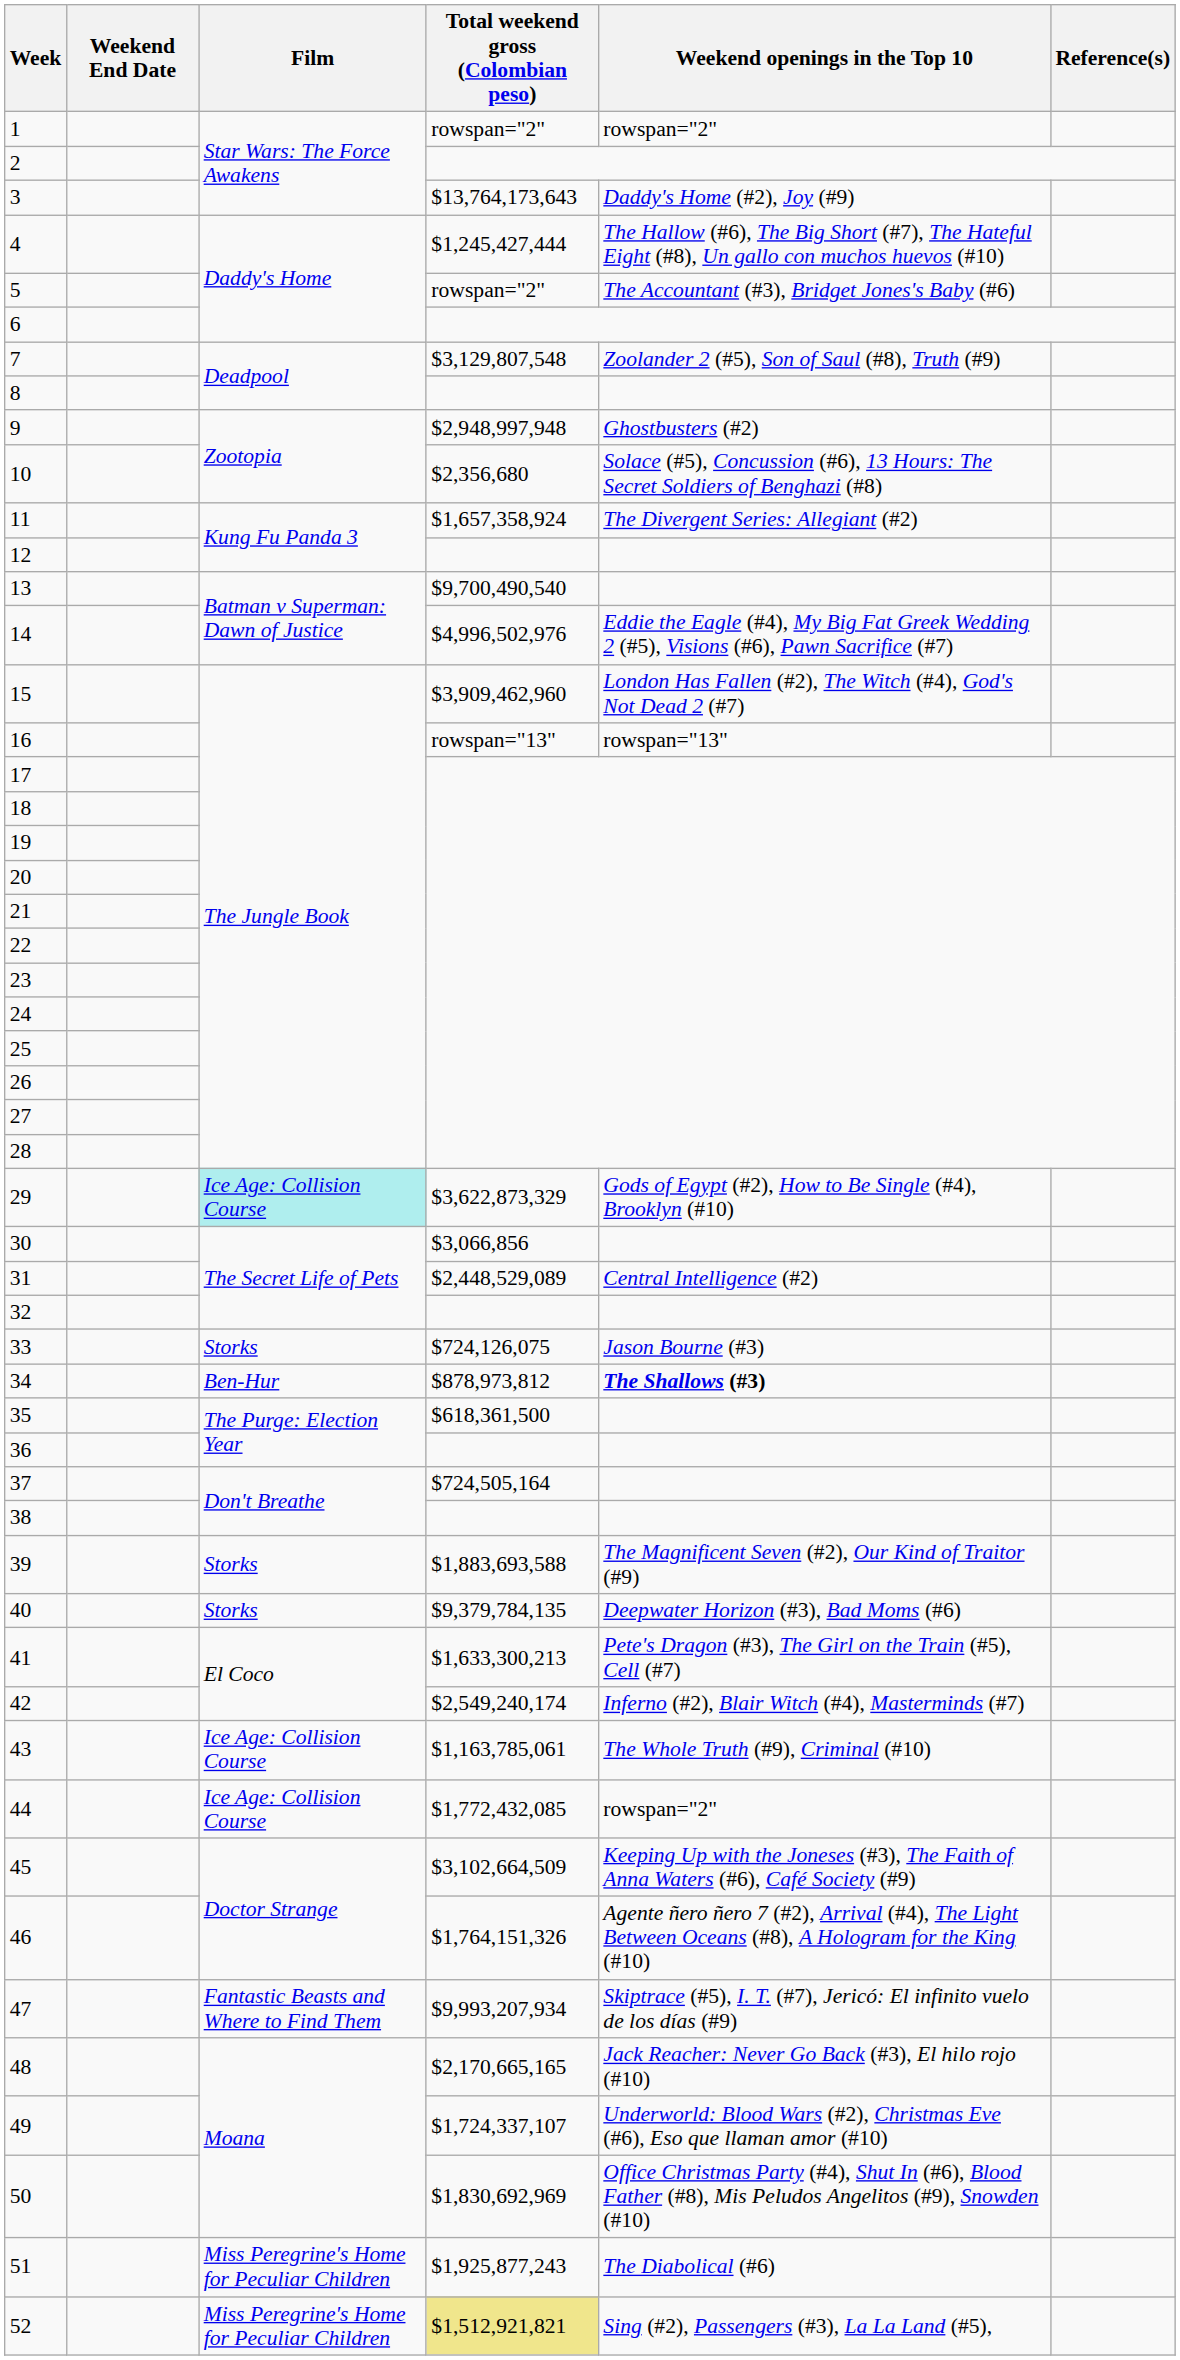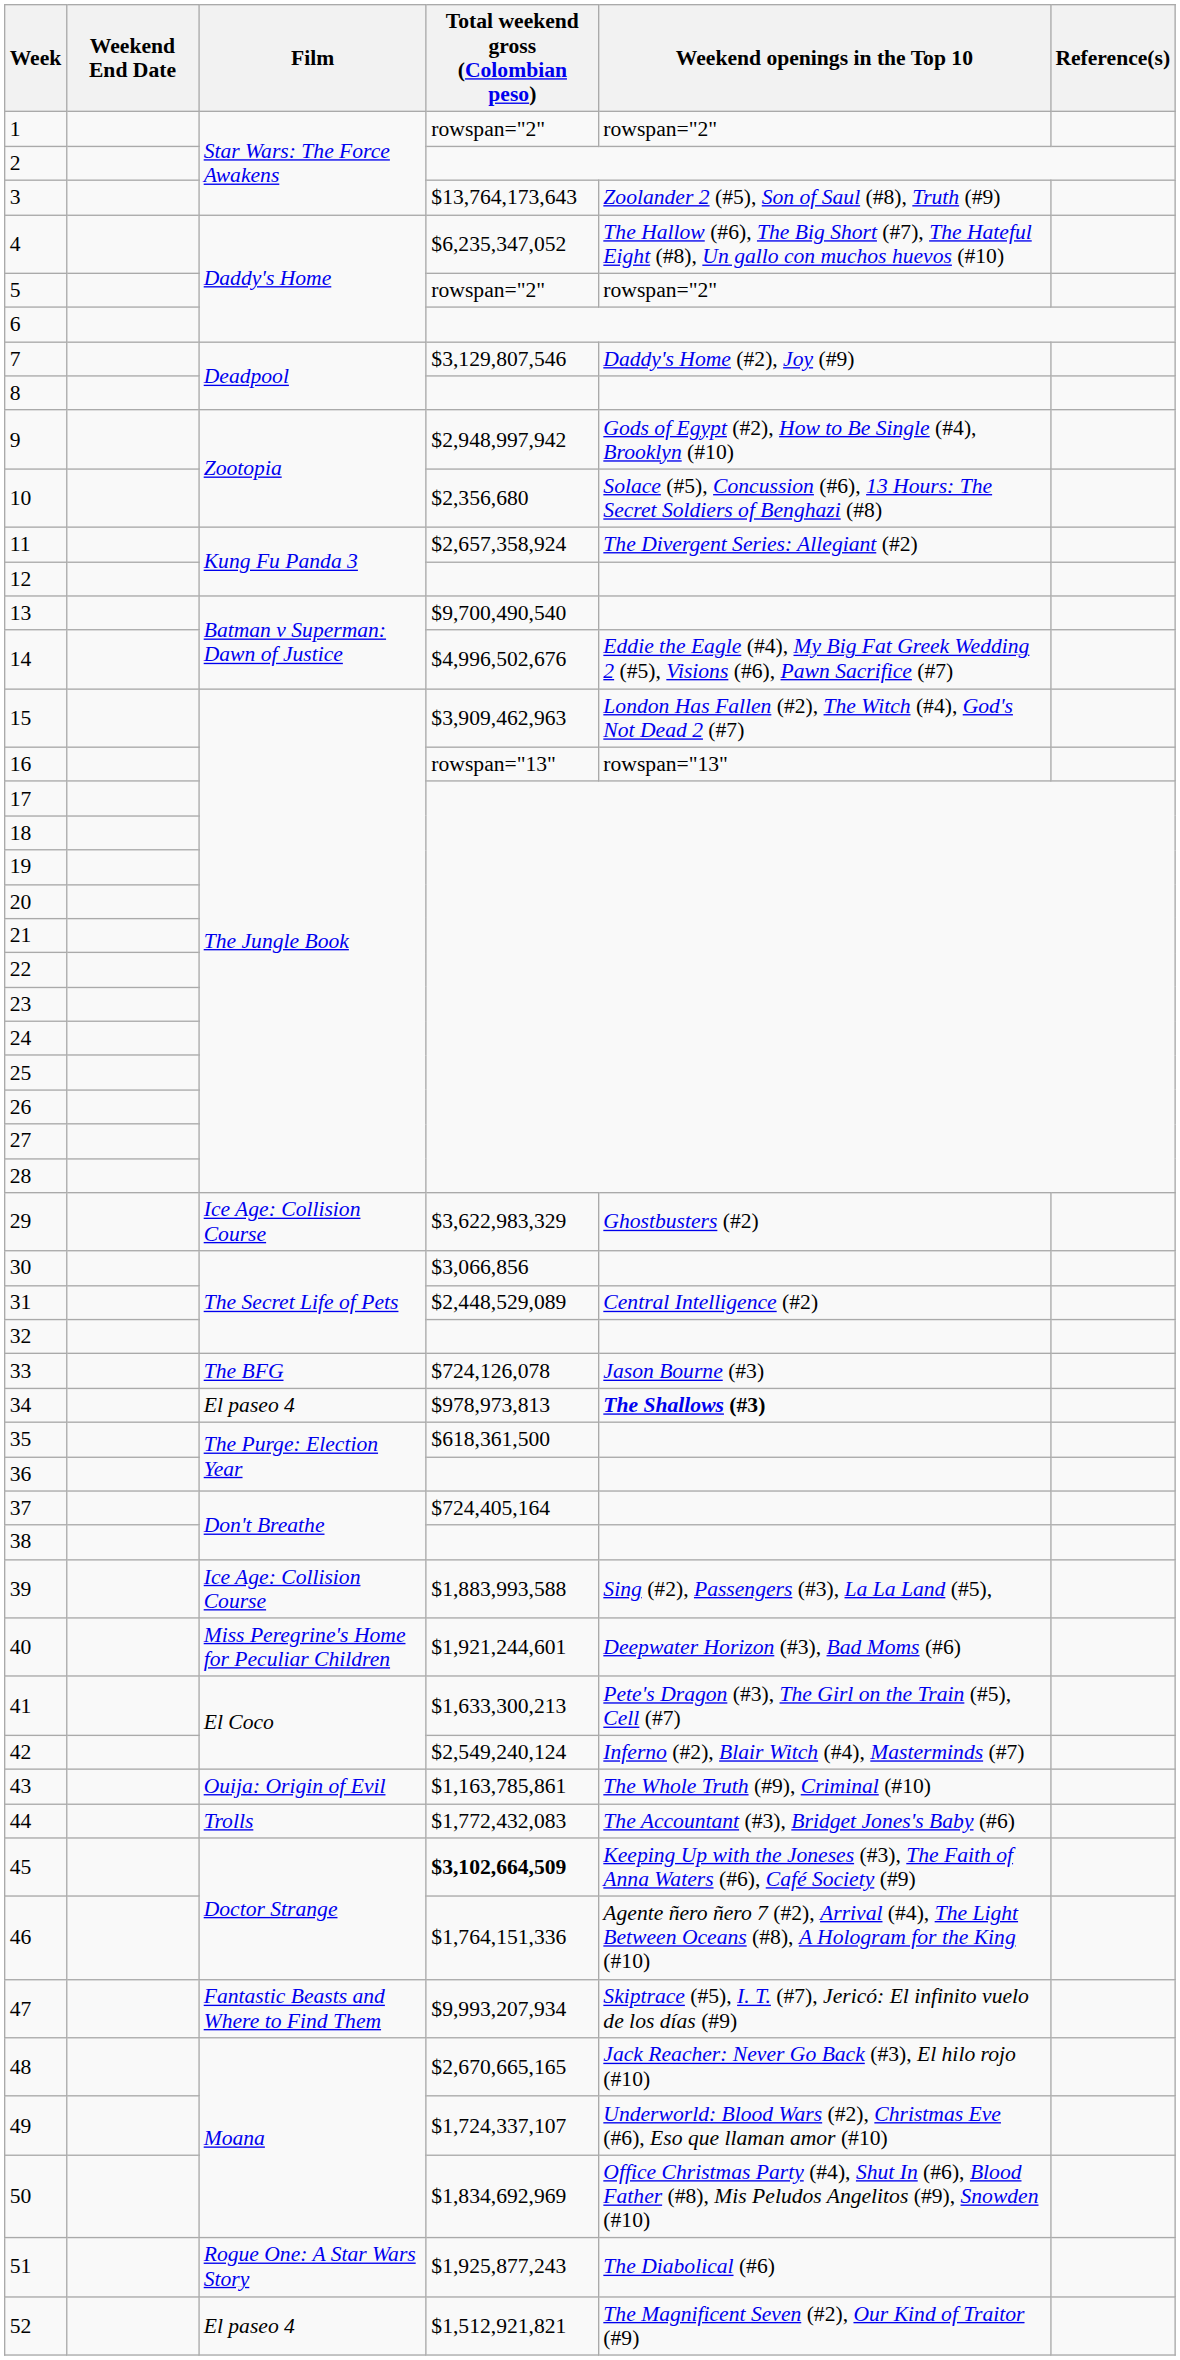(729, 197) Daddy's Home (#2), Joy (#9) -> (802, 197) Zoolander 2 (#5), Son of Saul (#8), Truth (#9)
(499, 243) $1,245,427,444 -> (499, 243) $6,235,347,052
(809, 290) The Accountant (#3), Bridget Jones's Baby (#6) -> (660, 290) rowspan="2"
(499, 358) $3,129,807,548 -> (499, 358) $3,129,807,546
(802, 358) Zoolander 2 (#5), Son of Saul (#8), Truth (#9) -> (729, 358) Daddy's Home (#2), Joy (#9)
(499, 427) $2,948,997,948 -> (499, 439) $2,948,997,942
(681, 427) Ghostbusters (#2) -> (790, 439) Gods of Egypt (#2), How to Be Single (#4), Brooklyn (#10)
(499, 519) $1,657,358,924 -> (499, 544) $2,657,358,924
(499, 634) $4,996,502,976 -> (499, 659) $4,996,502,676
(499, 693) $3,909,462,960 -> (499, 717) $3,909,462,963
(282, 1197) paleturquoise background -> (282, 1221) no background
(499, 1197) $3,622,873,329 -> (499, 1221) $3,622,983,329
(790, 1197) Gods of Egypt (#2), How to Be Single (#4), Brooklyn (#10) -> (681, 1221) Ghostbusters (#2)
(231, 1346) Storks -> (244, 1370) The BFG
(491, 1346) $724,126,075 -> (491, 1370) $724,126,078
(241, 1380) Ben-Hur -> (249, 1405) El paseo 4
(491, 1380) $878,973,812 -> (491, 1405) $978,973,813
(491, 1483) $724,505,164 -> (491, 1507) $724,405,164
(231, 1564) Storks -> (282, 1588) Ice Age: Collision Course
(499, 1564) $1,883,693,588 -> (499, 1588) $1,883,993,588
(814, 1564) The Magnificent Seven (#2), Our Kind of Traitor (#9) -> (798, 1588) Sing (#2), Passengers (#3), La La Land (#5),
(231, 1610) Storks -> (305, 1647) Miss Peregrine's Home for Peculiar Children
(499, 1610) $9,379,784,135 -> (499, 1647) $1,921,244,601
(499, 1703) $2,549,240,174 -> (499, 1751) $2,549,240,124
(282, 1749) Ice Age: Collision Course -> (295, 1786) Ouija: Origin of Evil
(499, 1749) $1,163,785,061 -> (499, 1786) $1,163,785,861
(282, 1808) Ice Age: Collision Course -> (229, 1820) Trolls
(499, 1808) $1,772,432,085 -> (499, 1820) $1,772,432,083
(660, 1808) rowspan="2" -> (809, 1820) The Accountant (#3), Bridget Jones's Baby (#6)
(499, 1866) normal -> (499, 1866) bold
(499, 1937) $1,764,151,326 -> (499, 1937) $1,764,151,336
(499, 2066) $2,170,665,165 -> (499, 2066) $2,670,665,165
(499, 2196) $1,830,692,969 -> (499, 2196) $1,834,692,969
(305, 2266) Miss Peregrine's Home for Peculiar Children -> (310, 2266) Rogue One: A Star Wars Story
(305, 2325) Miss Peregrine's Home for Peculiar Children -> (249, 2325) El paseo 4
(499, 2325) khaki background -> (499, 2325) no background
(798, 2325) Sing (#2), Passengers (#3), La La Land (#5), -> (814, 2325) The Magnificent Seven (#2), Our Kind of Traitor (#9)
